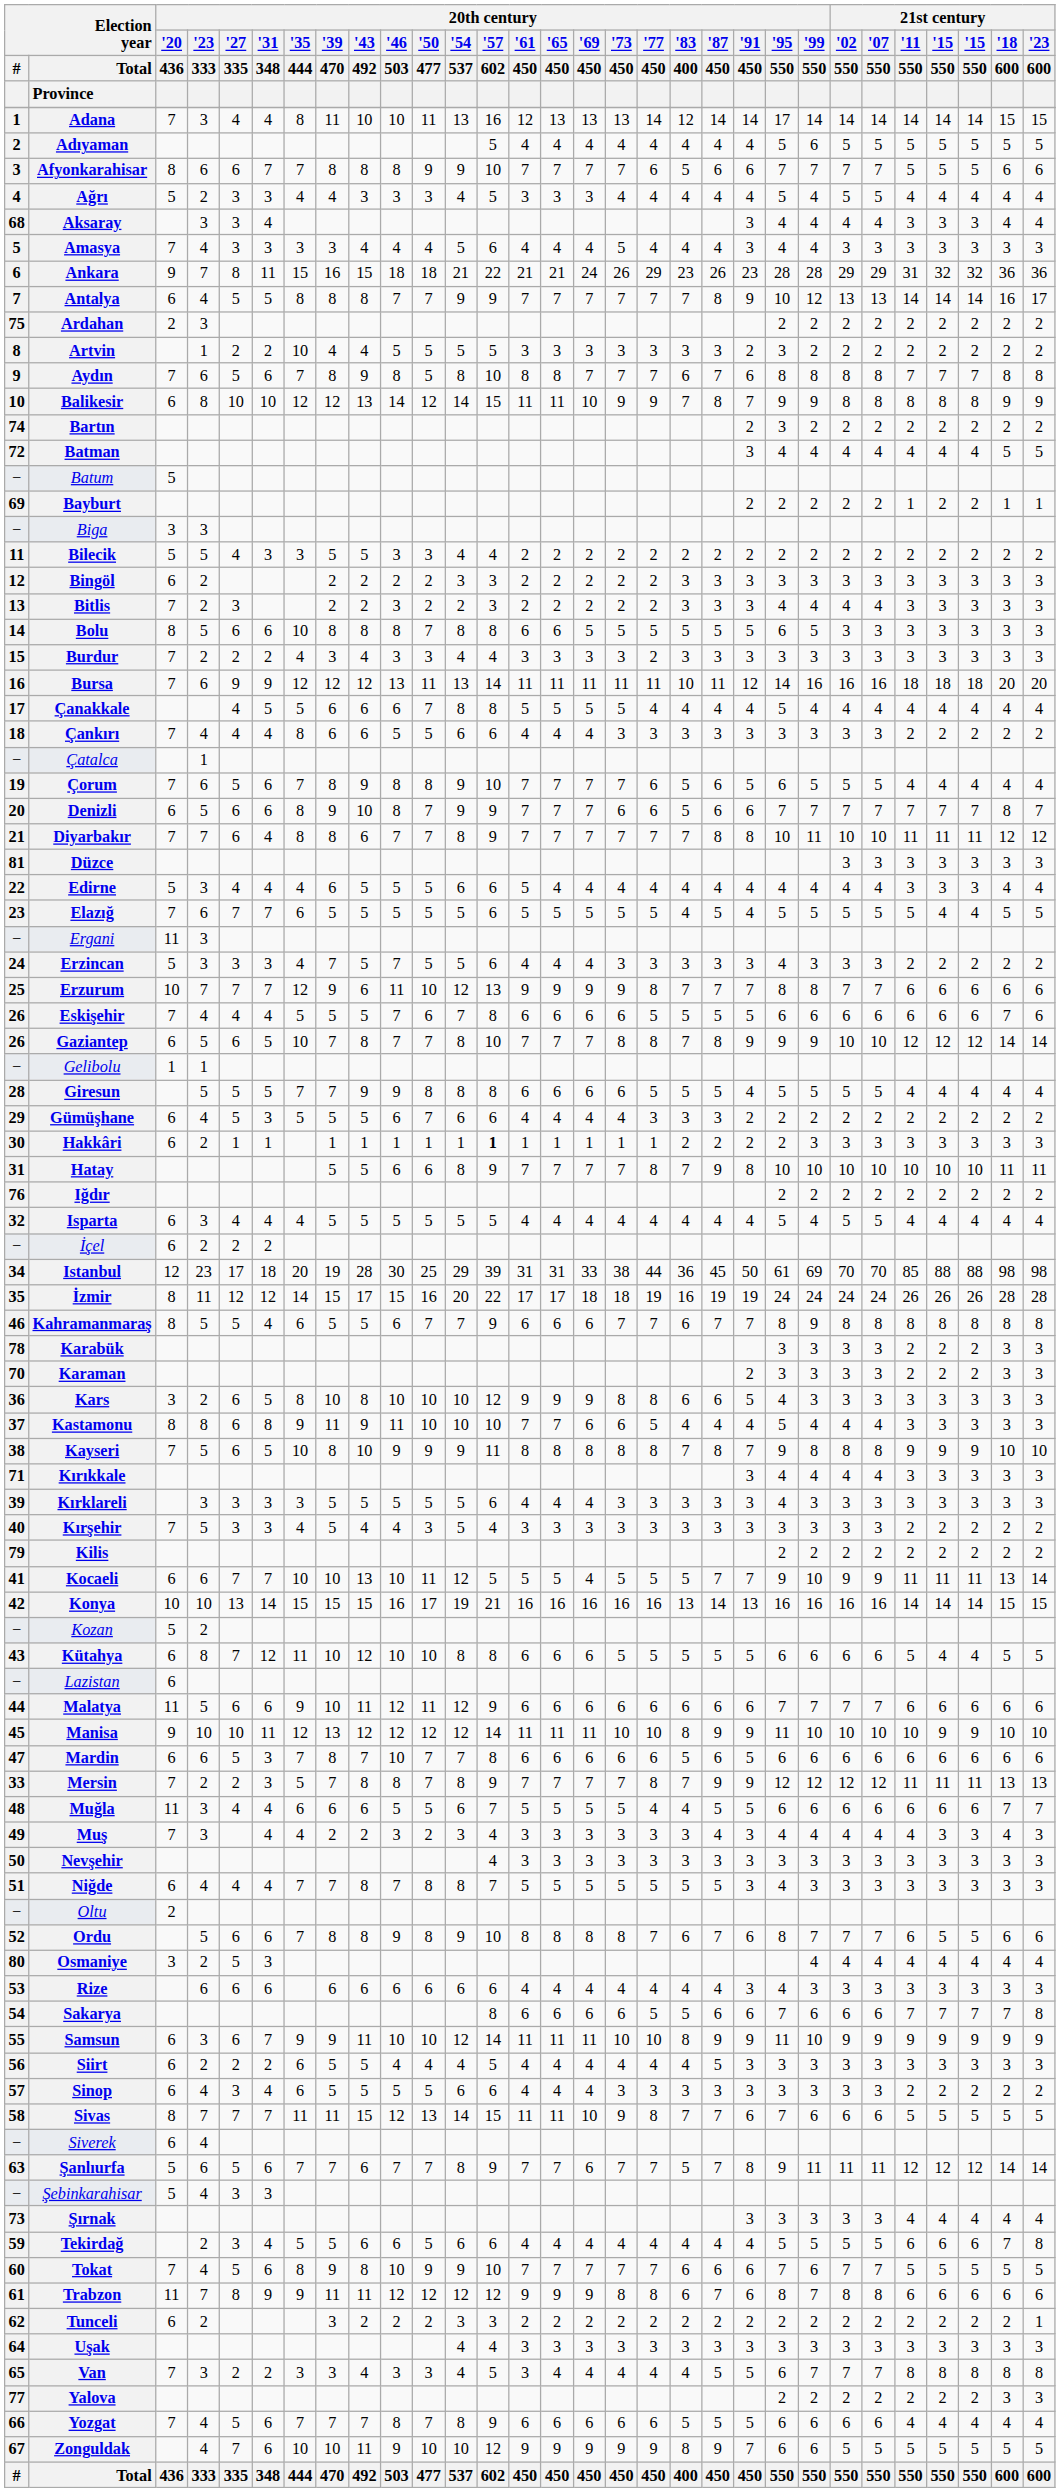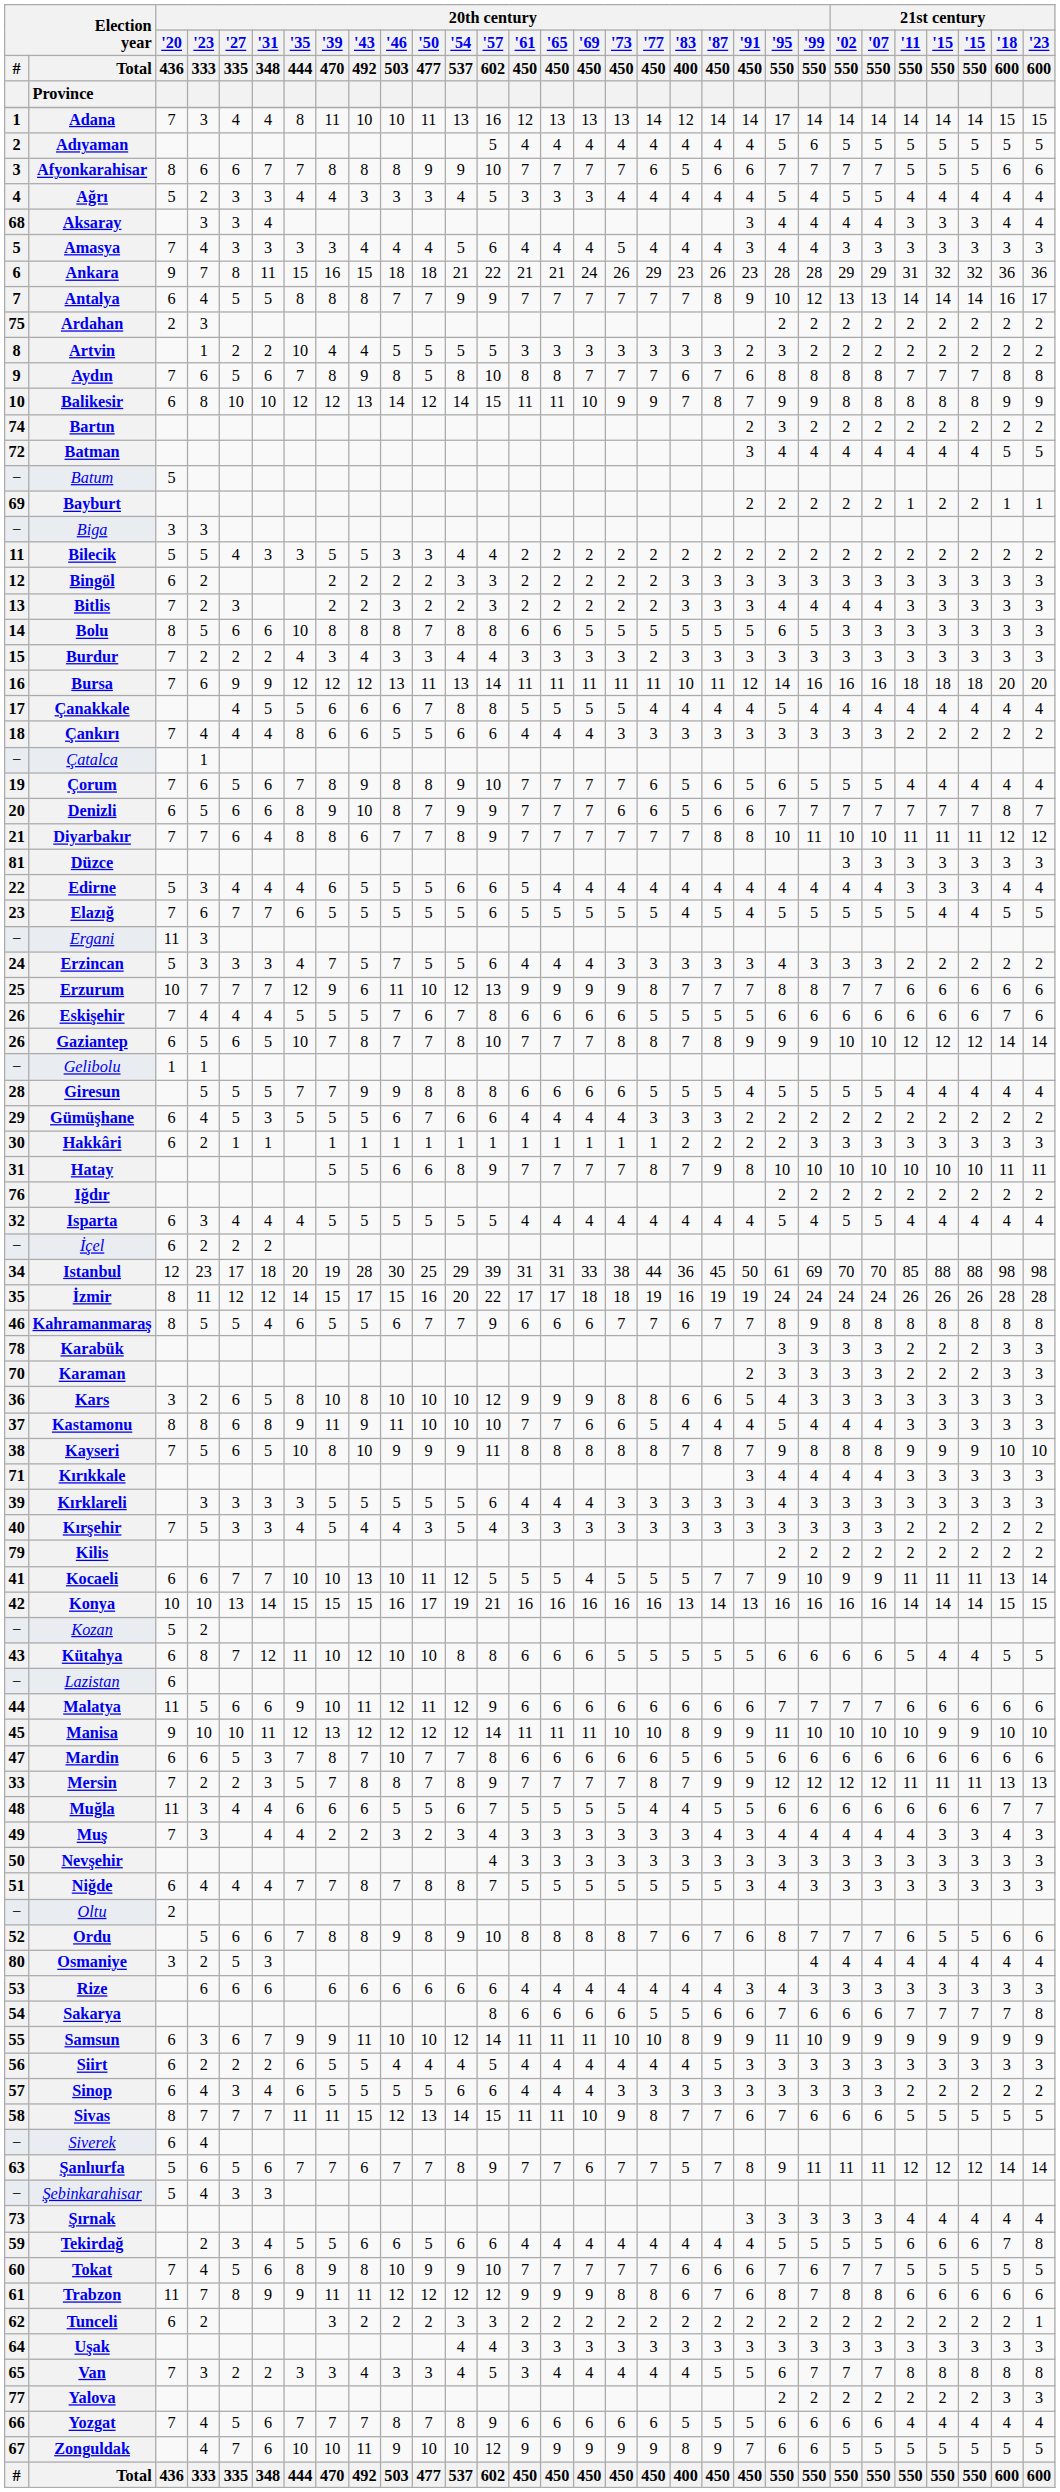(493, 1144) bold -> (493, 1144) normal
